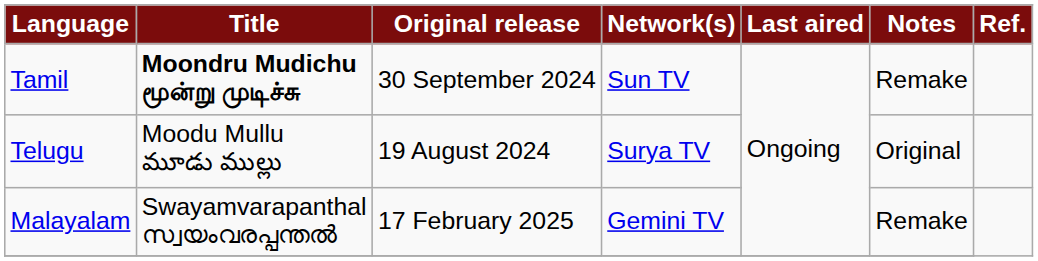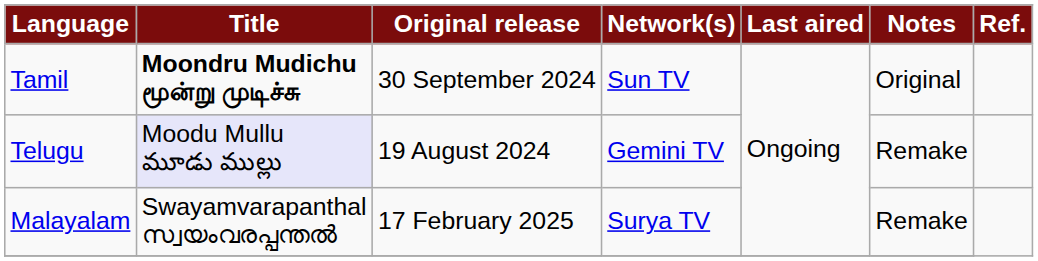(922, 78) Remake -> (918, 78) Original
(213, 147) no background -> (213, 147) lavender background
(659, 150) Surya TV -> (666, 150) Gemini TV
(918, 150) Original -> (922, 150) Remake
(666, 221) Gemini TV -> (659, 221) Surya TV
